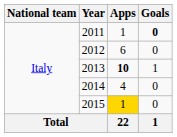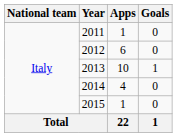(155, 31) bold -> (155, 31) normal
(123, 68) bold -> (123, 68) normal
(123, 104) gold background -> (123, 104) no background
